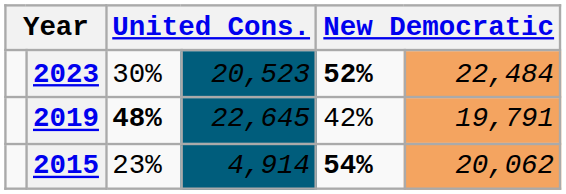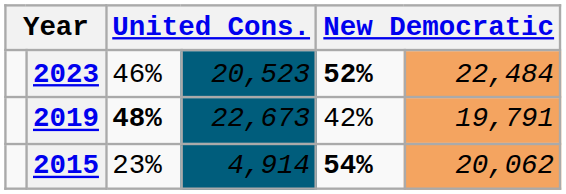(137, 74) 30% -> (137, 74) 46%
(261, 120) 22,645 -> (261, 120) 22,673
